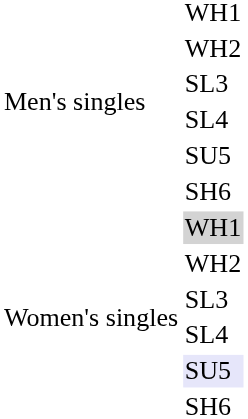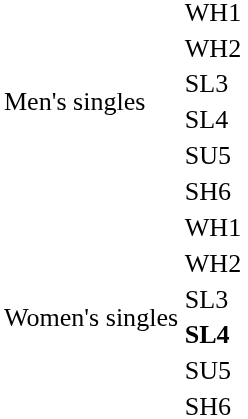(213, 227) lightgrey background -> (213, 227) no background
(206, 334) normal -> (207, 334) bold
(208, 370) lavender background -> (208, 370) no background
